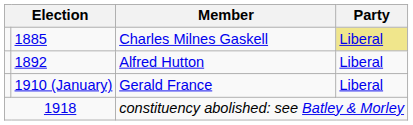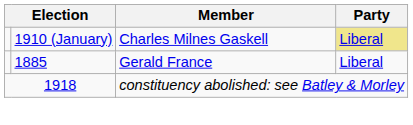(31, 39) 1885 -> (63, 39) 1910 (January)
- row: (162, 62)
(63, 85) 1910 (January) -> (31, 62) 1885
